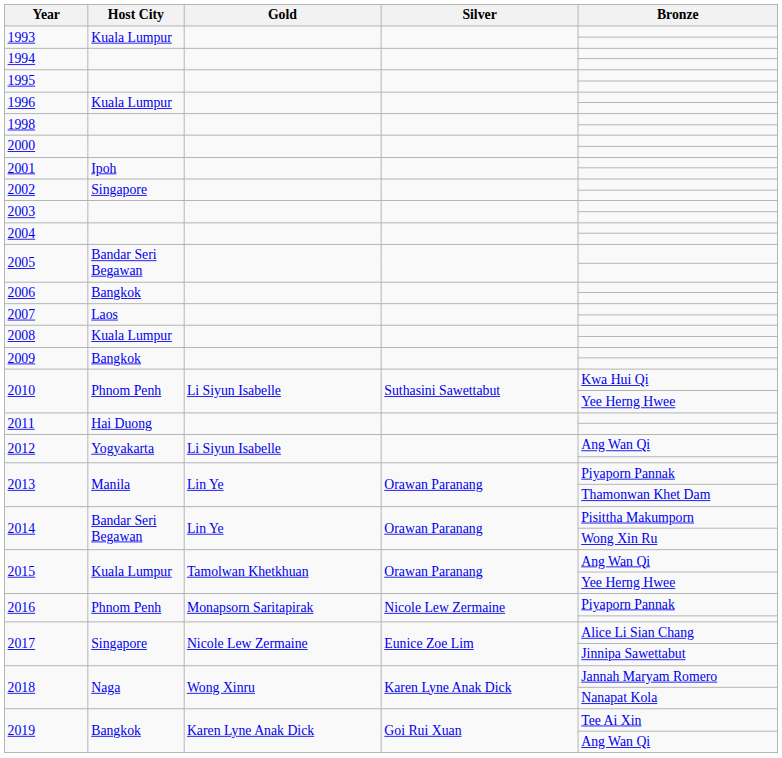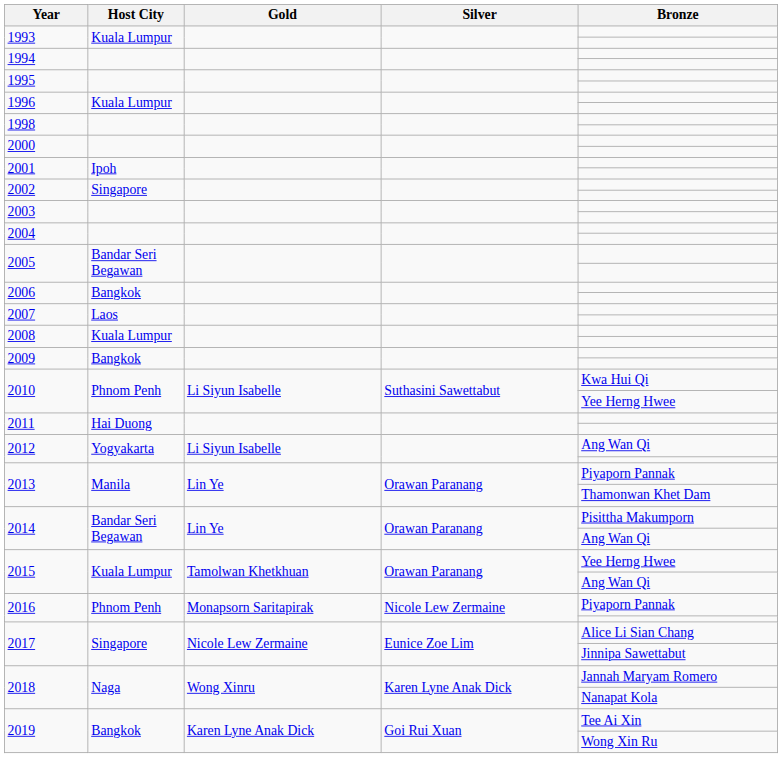(619, 539) Wong Xin Ru -> (616, 539) Ang Wan Qi
(616, 560) Ang Wan Qi -> (628, 560) Yee Herng Hwee
(628, 582) Yee Herng Hwee -> (616, 582) Ang Wan Qi
(616, 741) Ang Wan Qi -> (619, 741) Wong Xin Ru
